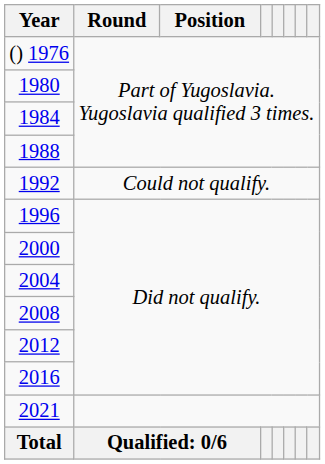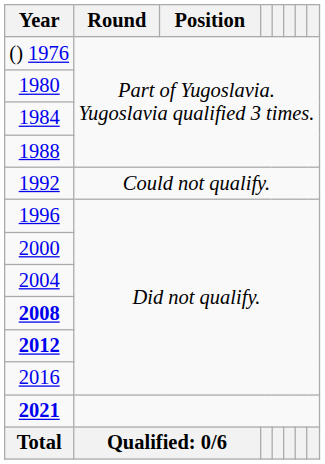(39, 313) normal -> (39, 313) bold
(39, 345) normal -> (39, 345) bold
(39, 410) normal -> (39, 410) bold
